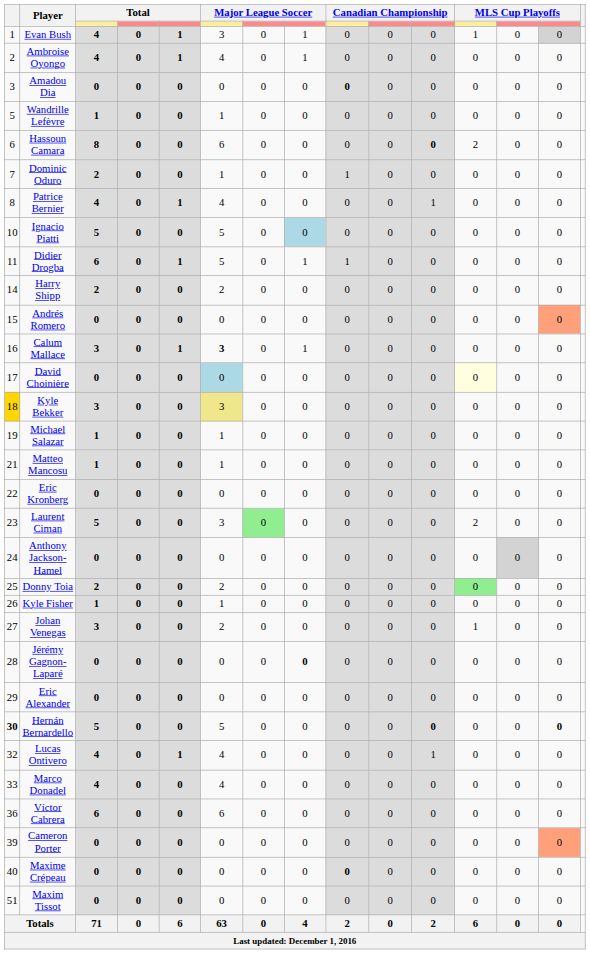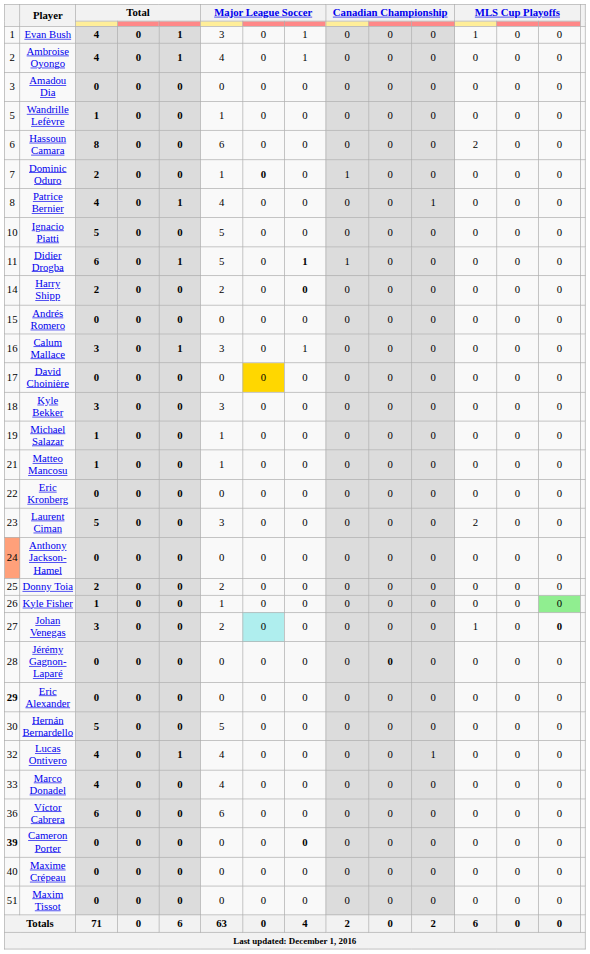(559, 34) lightgrey background -> (559, 34) no background
(347, 87) bold -> (347, 87) normal
(433, 145) bold -> (433, 145) normal
(263, 174) normal -> (263, 174) bold
(305, 232) lightblue background -> (305, 232) no background
(305, 261) normal -> (305, 261) bold
(305, 290) normal -> (305, 290) bold
(559, 319) lightsalmon background -> (559, 319) no background
(222, 348) bold -> (222, 348) normal
(222, 377) lightblue background -> (222, 377) no background
(263, 377) no background -> (263, 377) gold background
(476, 377) lightyellow background -> (476, 377) no background
(12, 406) gold background -> (12, 406) no background
(222, 406) khaki background -> (222, 406) no background
(263, 522) lightgreen background -> (263, 522) no background
(12, 558) no background -> (12, 558) lightsalmon background
(517, 558) lightgrey background -> (517, 558) no background
(476, 587) lightgreen background -> (476, 587) no background
(559, 604) no background -> (559, 604) lightgreen background
(263, 627) no background -> (263, 627) paleturquoise background
(559, 627) normal -> (559, 627) bold
(305, 662) bold -> (305, 662) normal
(390, 662) normal -> (390, 662) bold
(12, 697) normal -> (12, 697) bold
(12, 726) bold -> (12, 726) normal
(433, 726) bold -> (433, 726) normal
(559, 726) bold -> (559, 726) normal
(12, 842) normal -> (12, 842) bold
(305, 842) normal -> (305, 842) bold
(559, 842) lightsalmon background -> (559, 842) no background
(347, 871) bold -> (347, 871) normal
